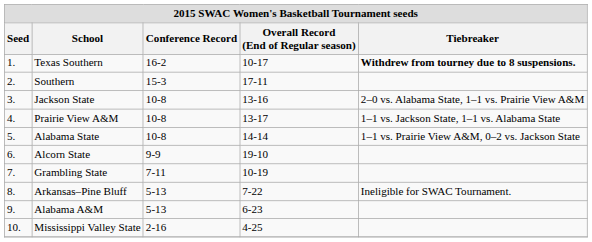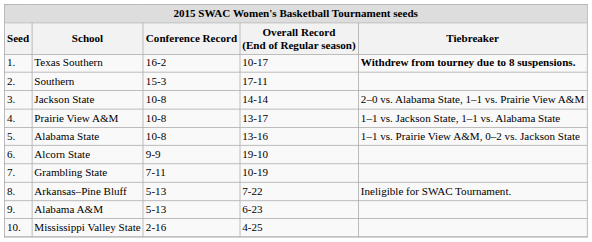(255, 100) 13-16 -> (255, 100) 14-14
(255, 136) 14-14 -> (255, 136) 13-16
